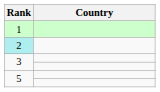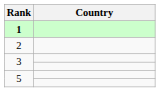(19, 29) normal -> (19, 29) bold
(19, 45) paleturquoise background -> (19, 45) no background
